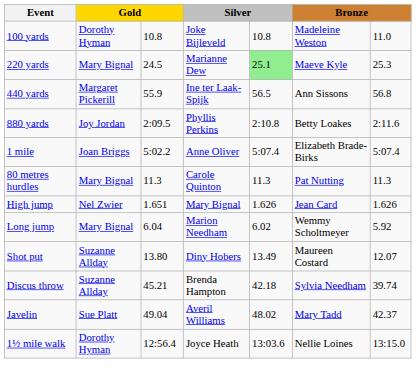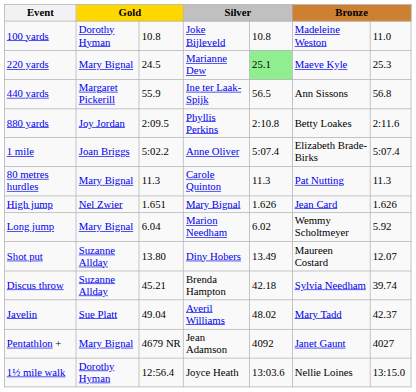+ row: (34, 343)
